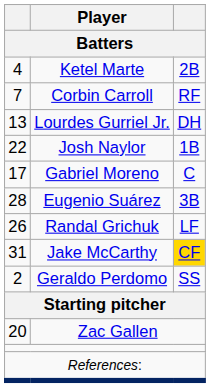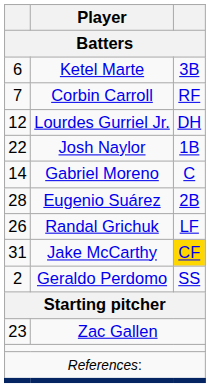(17, 69) 4 -> (17, 69) 6
(189, 69) 2B -> (189, 69) 3B
(17, 122) 13 -> (17, 122) 12
(17, 174) 17 -> (17, 174) 14
(189, 200) 3B -> (189, 200) 2B
(17, 331) 20 -> (17, 331) 23
